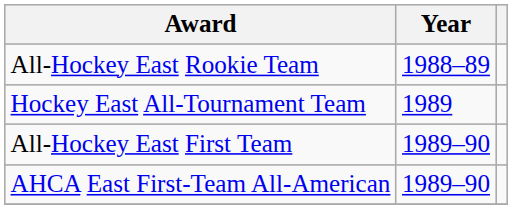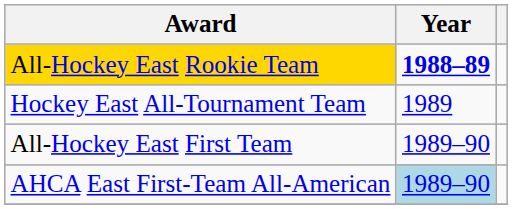(165, 64) no background -> (165, 64) gold background
(446, 64) normal -> (446, 64) bold
(446, 183) no background -> (446, 183) lightblue background
